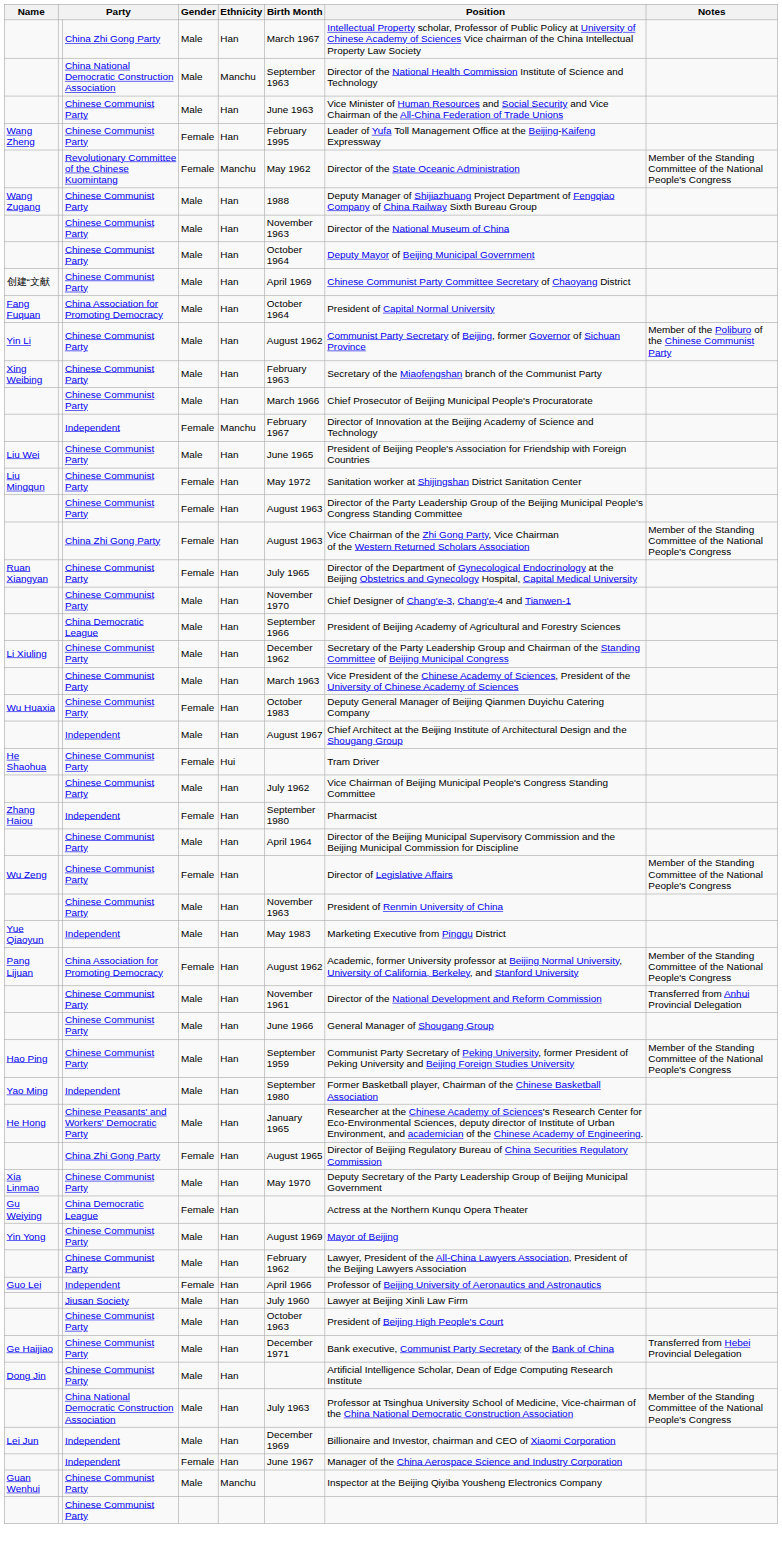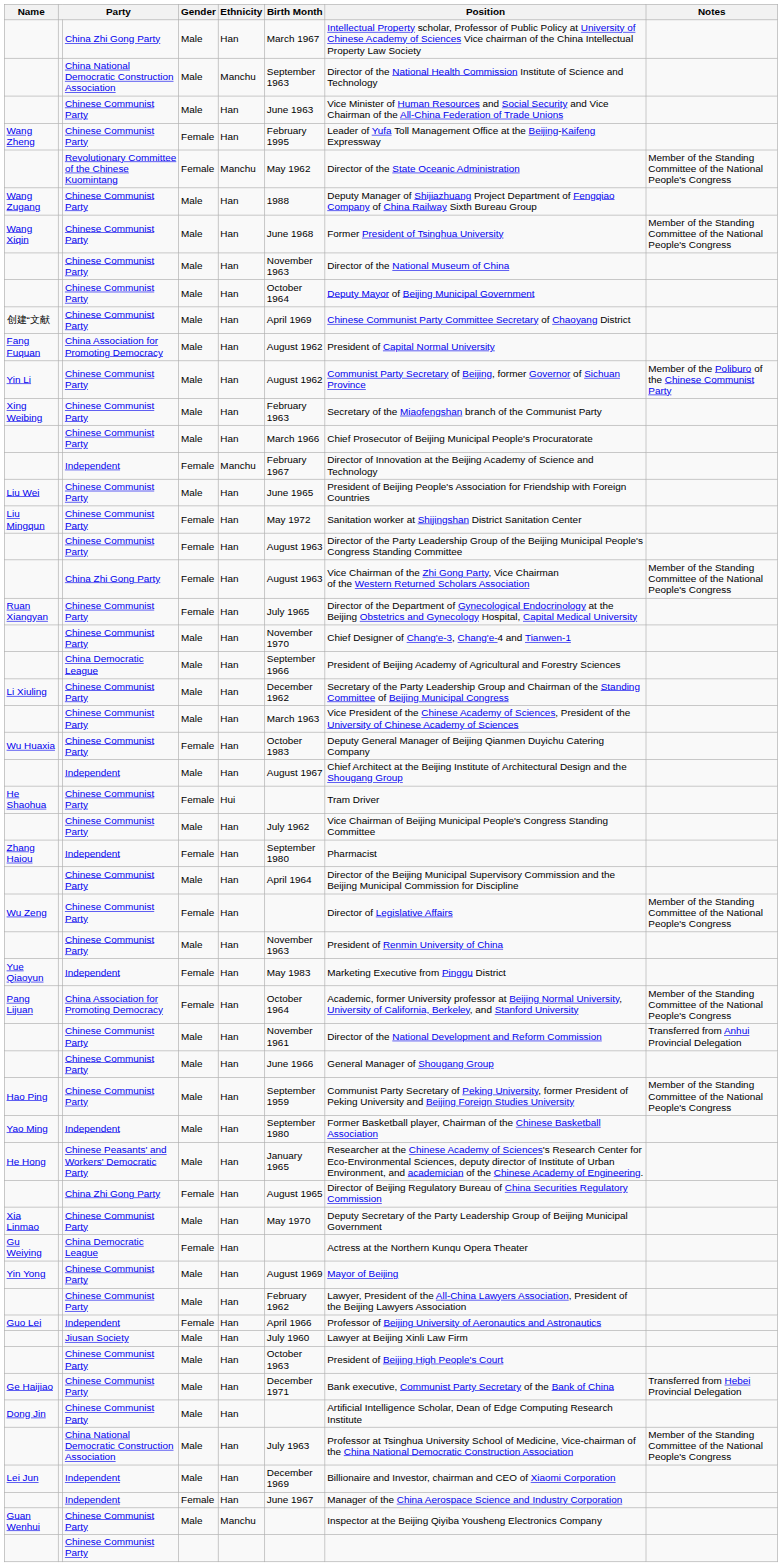+ row: (19, 234)
(284, 309) October 1964 -> (295, 347) August 1962
(192, 934) Male -> (198, 972) Female
(295, 966) August 1962 -> (284, 1004) October 1964
